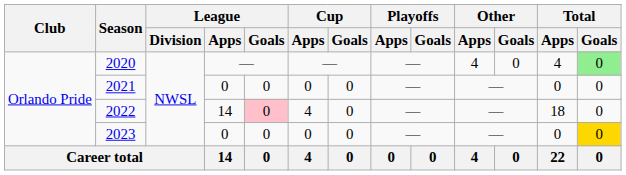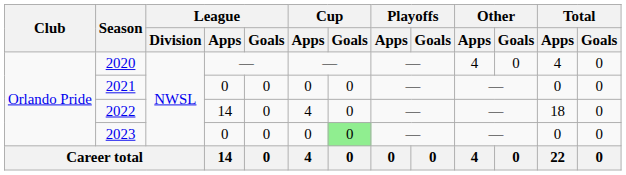(599, 63) lightgreen background -> (599, 63) no background
(266, 110) pink background -> (266, 110) no background
(350, 134) no background -> (350, 134) lightgreen background
(599, 134) gold background -> (599, 134) no background
